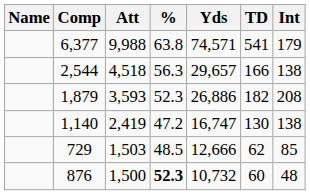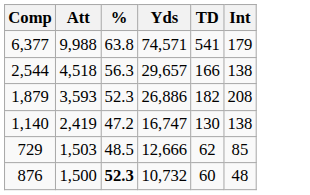- column: (29, 17)
